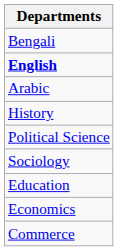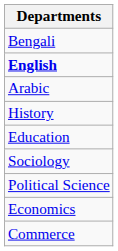(59, 137) Political Science -> (39, 137) Education
(39, 185) Education -> (59, 185) Political Science
